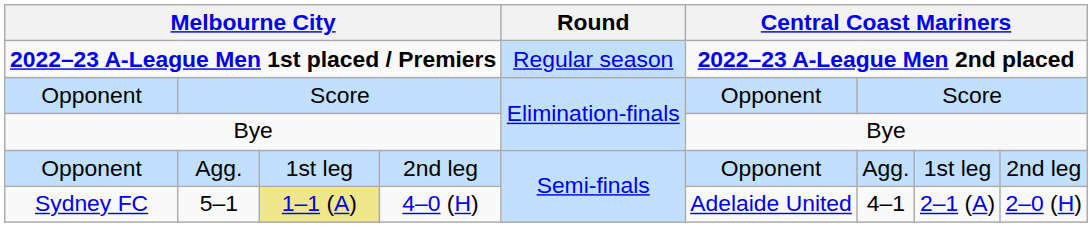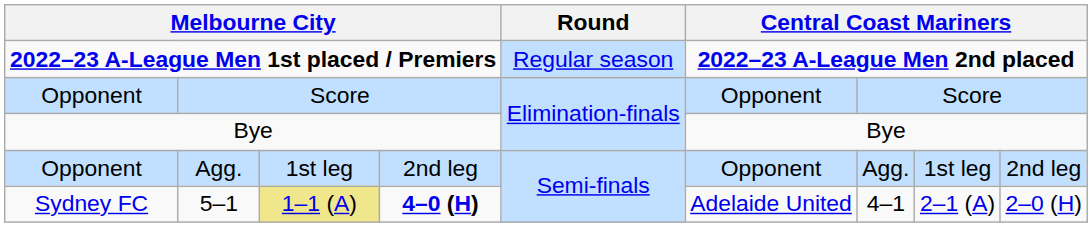(440, 204) normal -> (440, 204) bold
